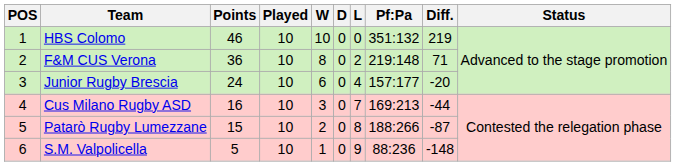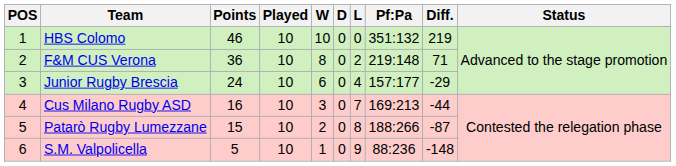(440, 82) -20 -> (440, 82) -29
